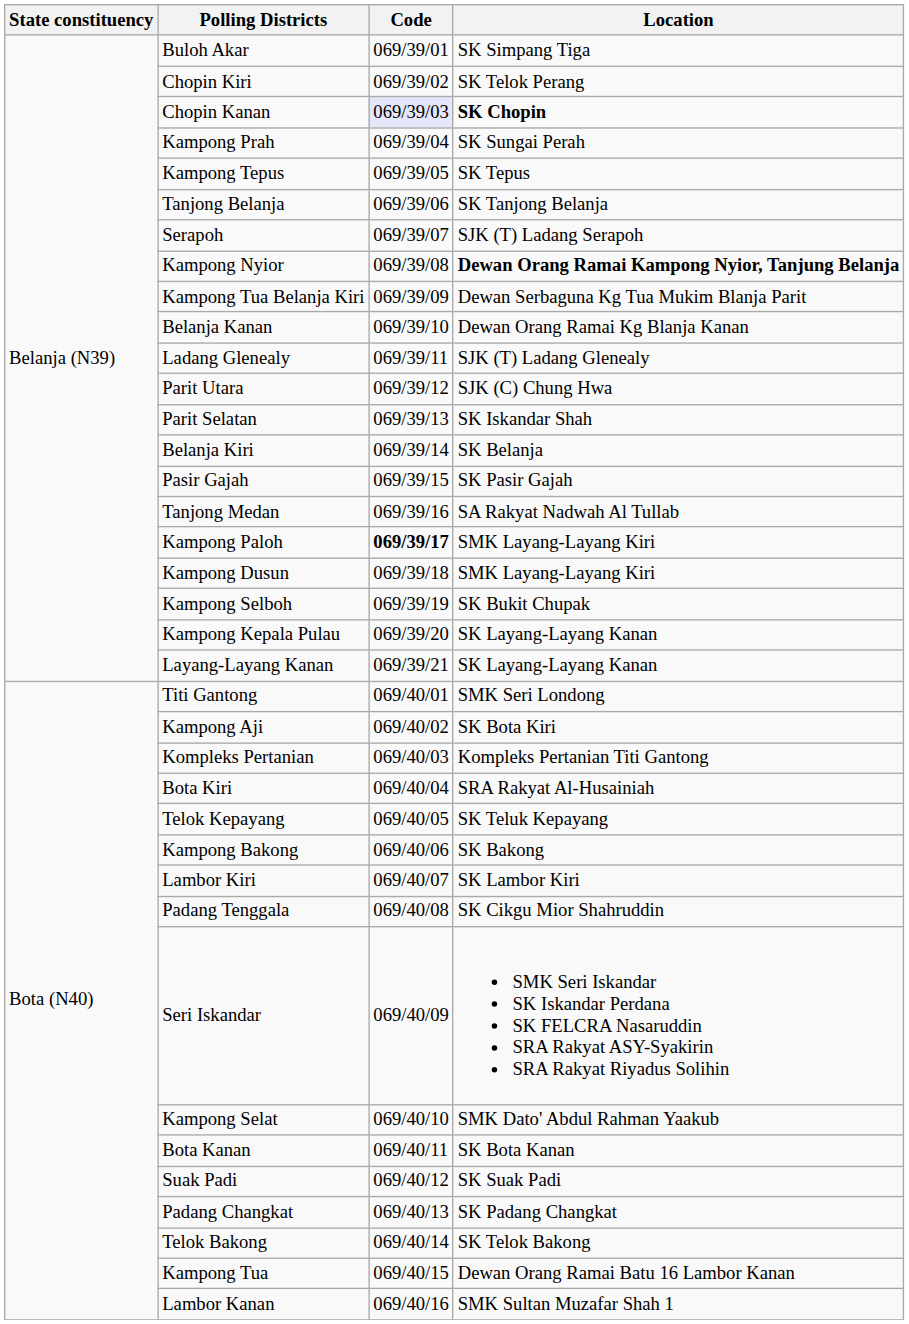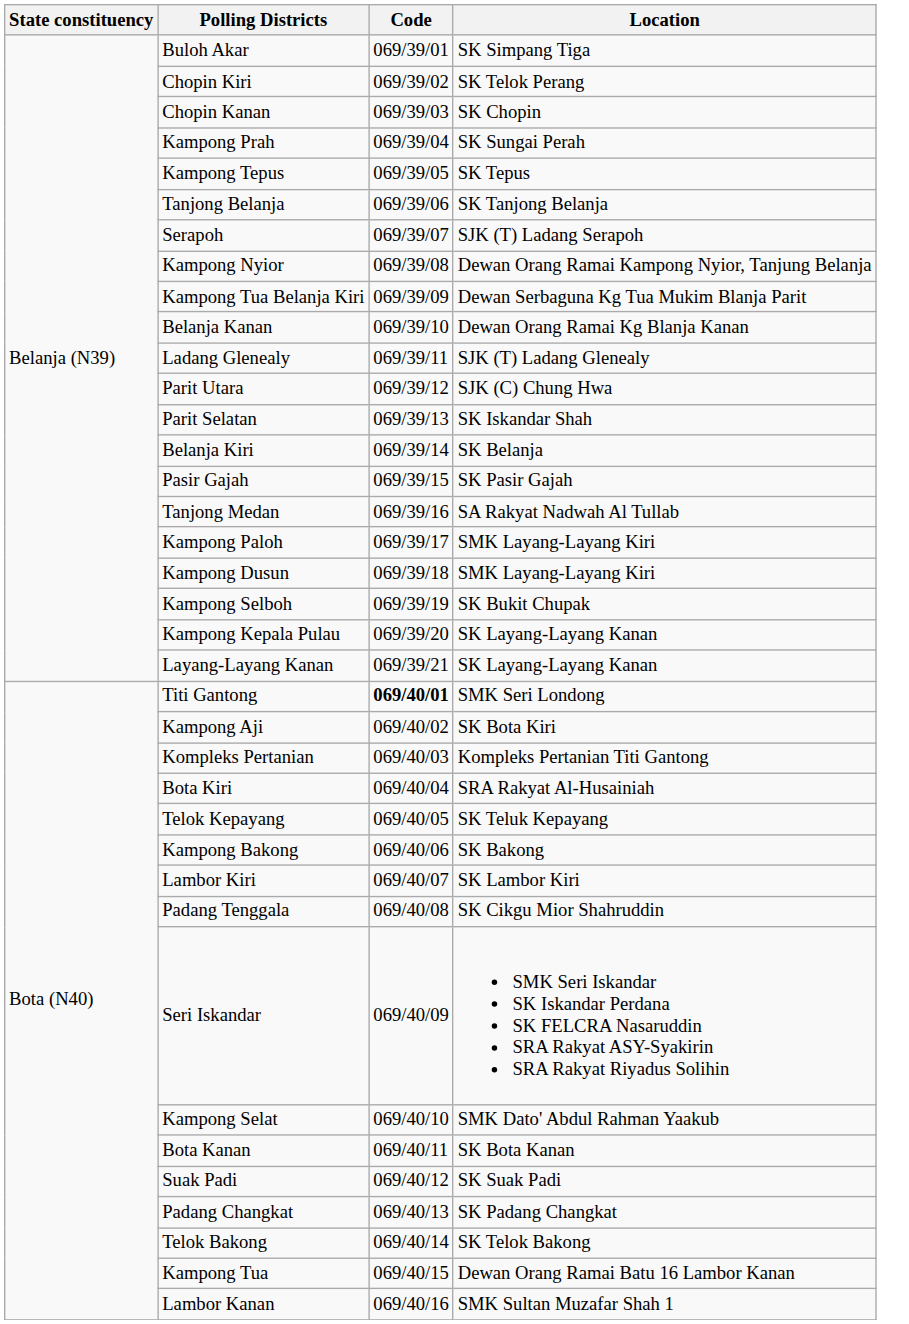(411, 111) lavender background -> (411, 111) no background
(502, 111) bold -> (499, 111) normal
(679, 265) bold -> (665, 265) normal
(411, 542) bold -> (411, 542) normal
(411, 695) normal -> (411, 695) bold
